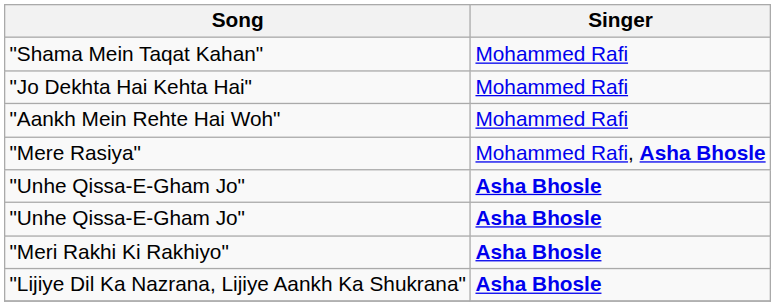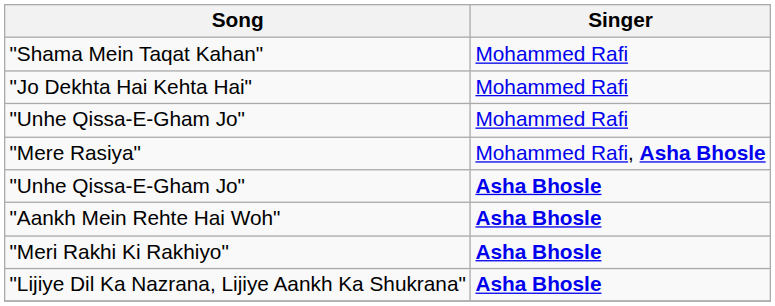(145, 119) "Aankh Mein Rehte Hai Woh" -> (127, 119) "Unhe Qissa-E-Gham Jo"
(127, 218) "Unhe Qissa-E-Gham Jo" -> (145, 218) "Aankh Mein Rehte Hai Woh"
